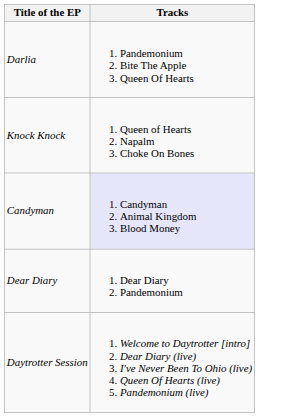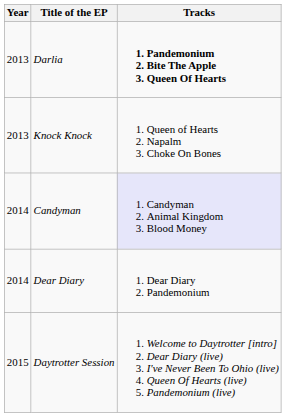+ column: (18, 13)
(172, 66) normal -> (199, 66) bold
